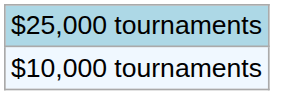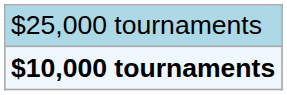(136, 67) normal -> (143, 67) bold
